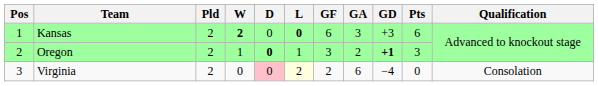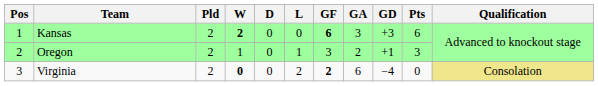(299, 33) bold -> (299, 33) normal
(329, 33) normal -> (329, 33) bold
(269, 52) bold -> (269, 52) normal
(388, 52) bold -> (388, 52) normal
(240, 71) normal -> (240, 71) bold
(269, 71) pink background -> (269, 71) no background
(299, 71) lightyellow background -> (299, 71) no background
(329, 71) normal -> (329, 71) bold
(513, 71) no background -> (513, 71) khaki background
